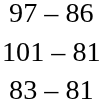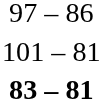(51, 90) normal -> (51, 90) bold
